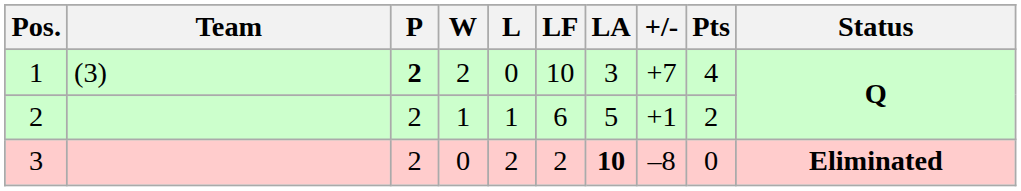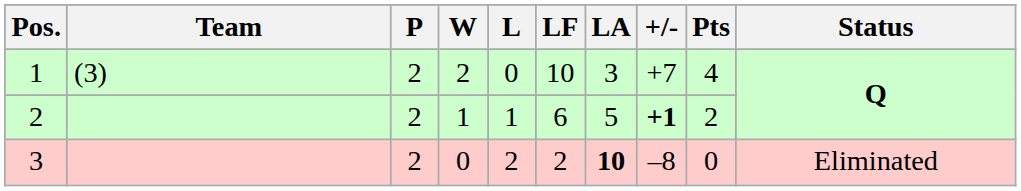(415, 71) bold -> (415, 71) normal
(662, 116) normal -> (662, 116) bold
(876, 161) bold -> (876, 161) normal
